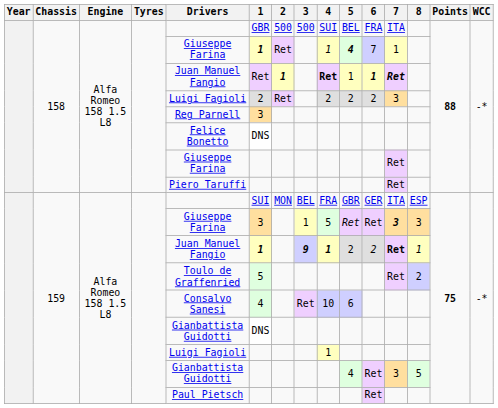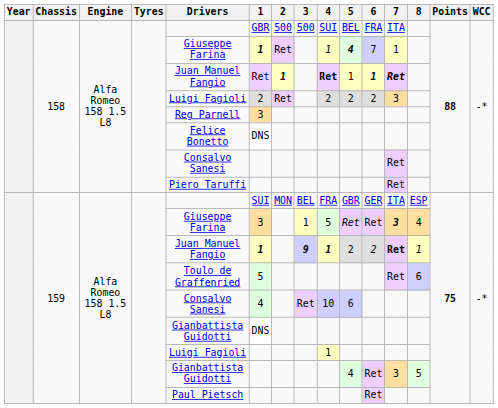(208, 164) Giuseppe Farina -> (208, 164) Consalvo Sanesi
(419, 223) 3 -> (419, 223) 4
(419, 277) 2 -> (419, 277) 6
